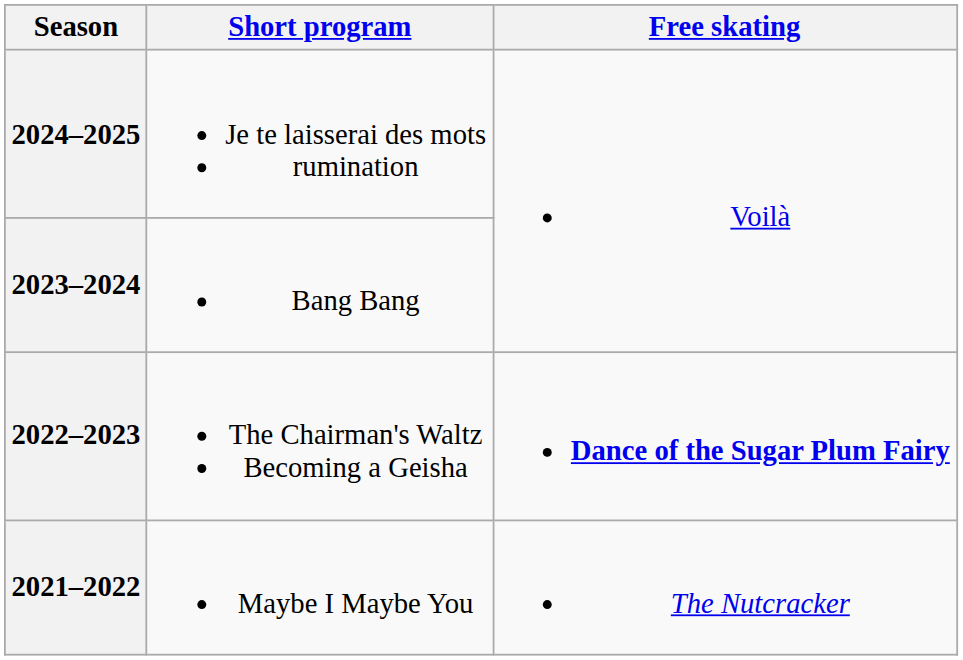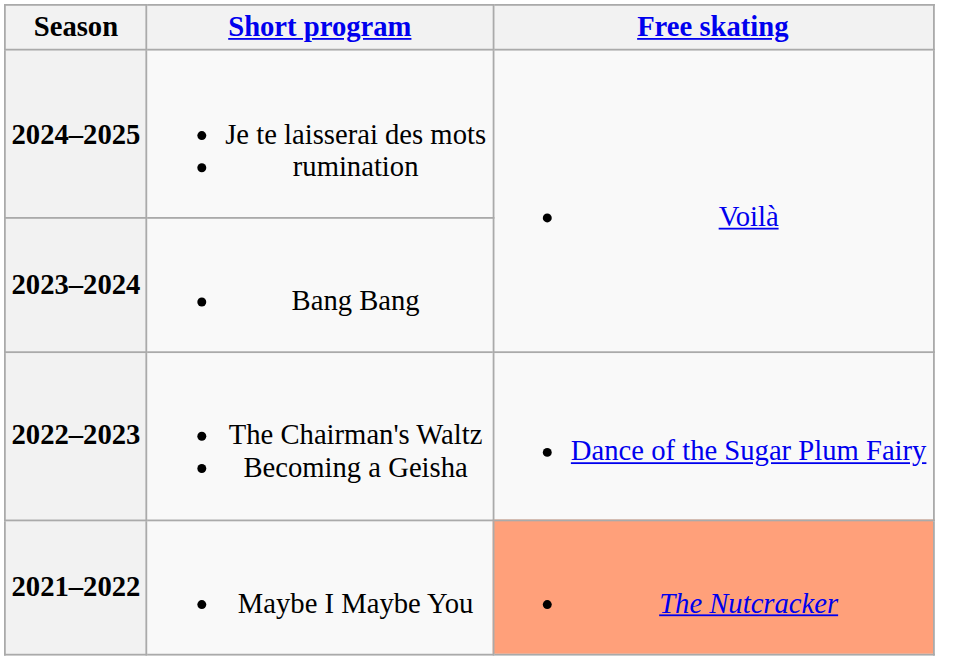(725, 452) bold -> (713, 452) normal
(725, 603) no background -> (713, 603) lightsalmon background
